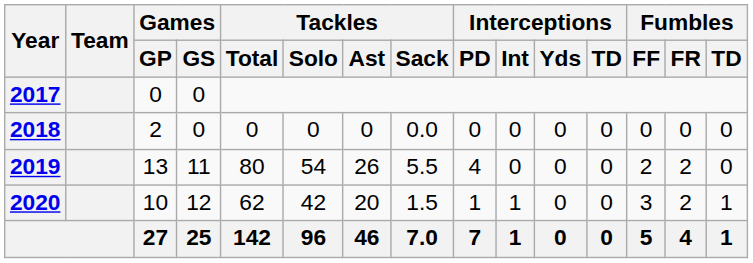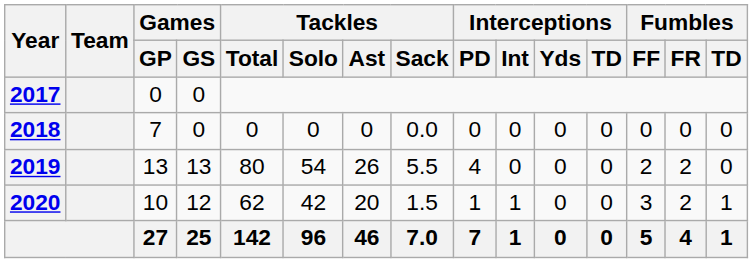(156, 130) 2 -> (156, 130) 7
(199, 166) 11 -> (199, 166) 13
